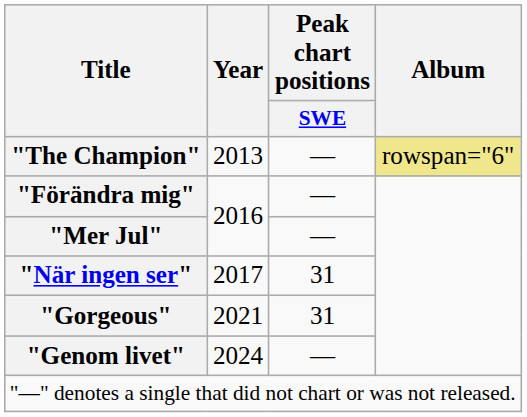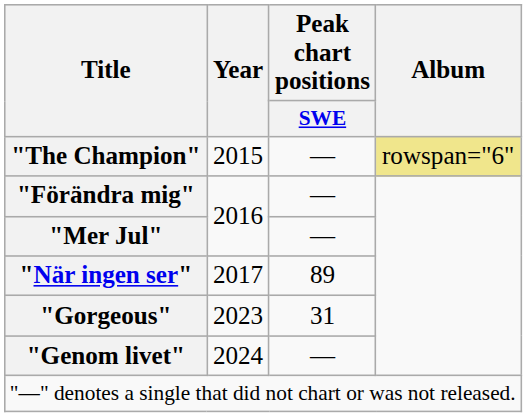(238, 156) 2013 -> (238, 156) 2015
(322, 275) 31 -> (322, 275) 89
(238, 315) 2021 -> (238, 315) 2023
